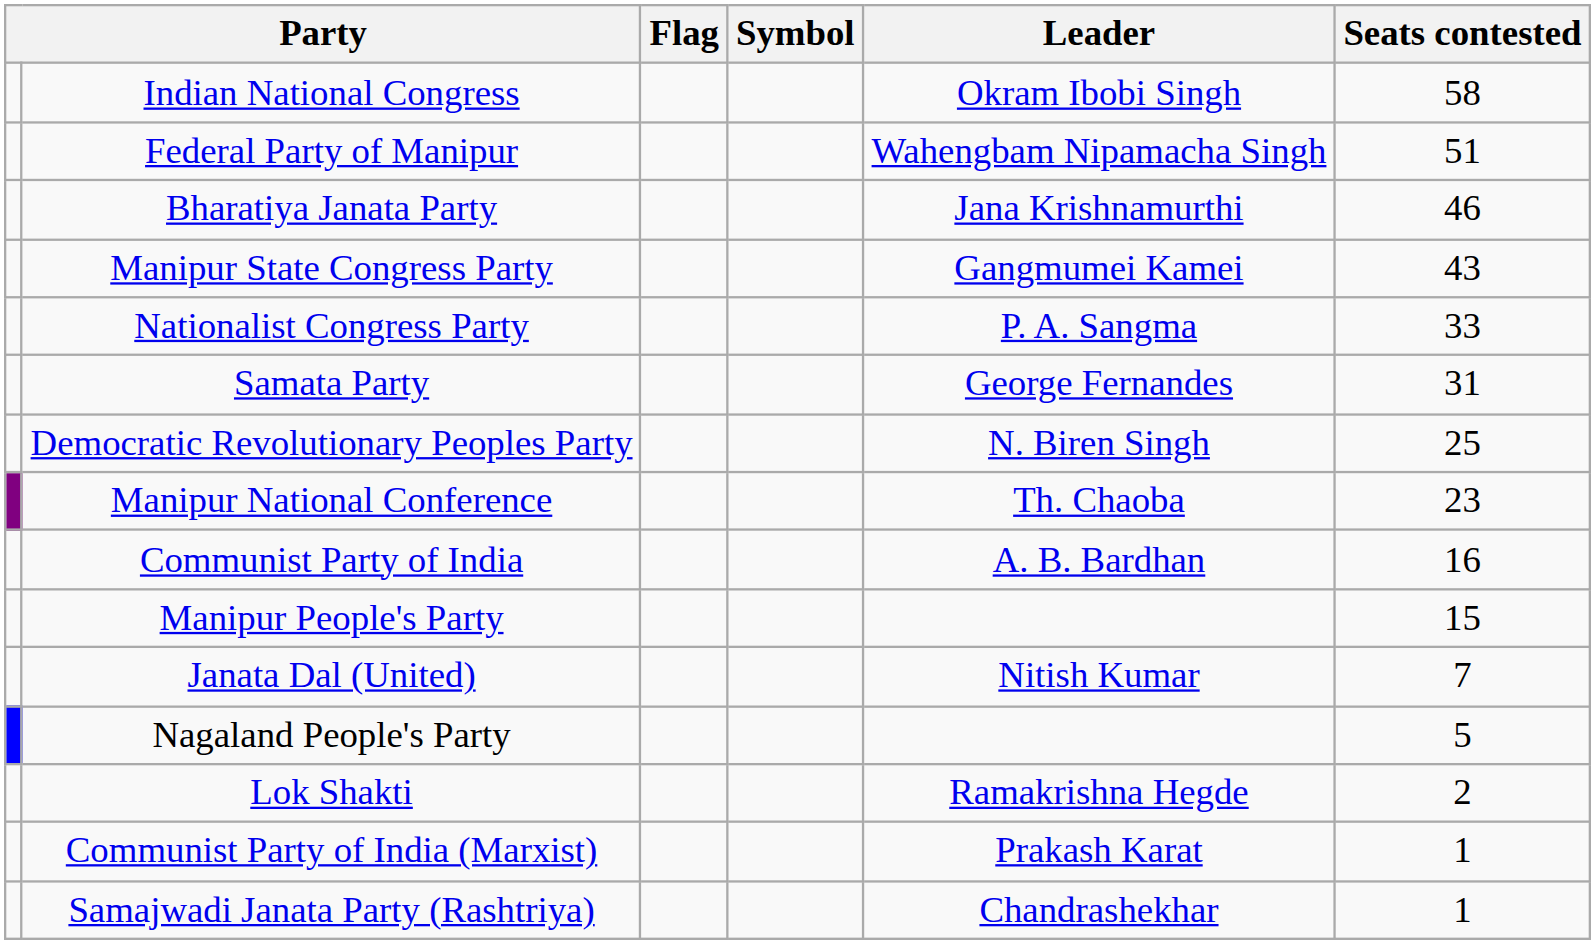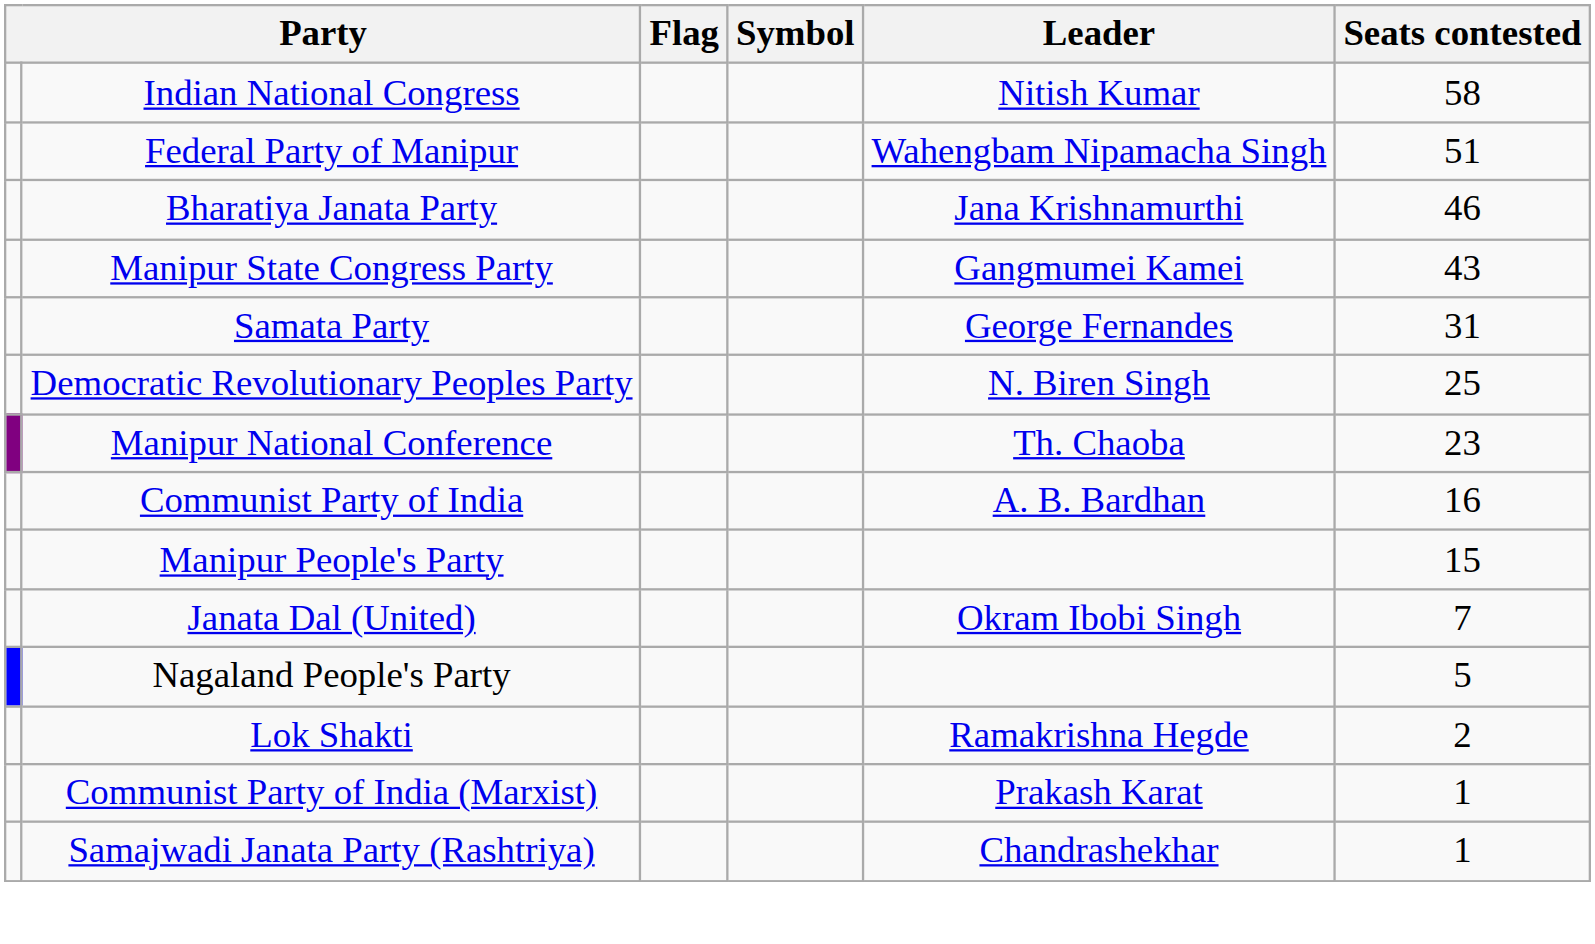(1099, 92) Okram Ibobi Singh -> (1099, 92) Nitish Kumar
- row: (332, 325)
(1099, 675) Nitish Kumar -> (1099, 617) Okram Ibobi Singh
